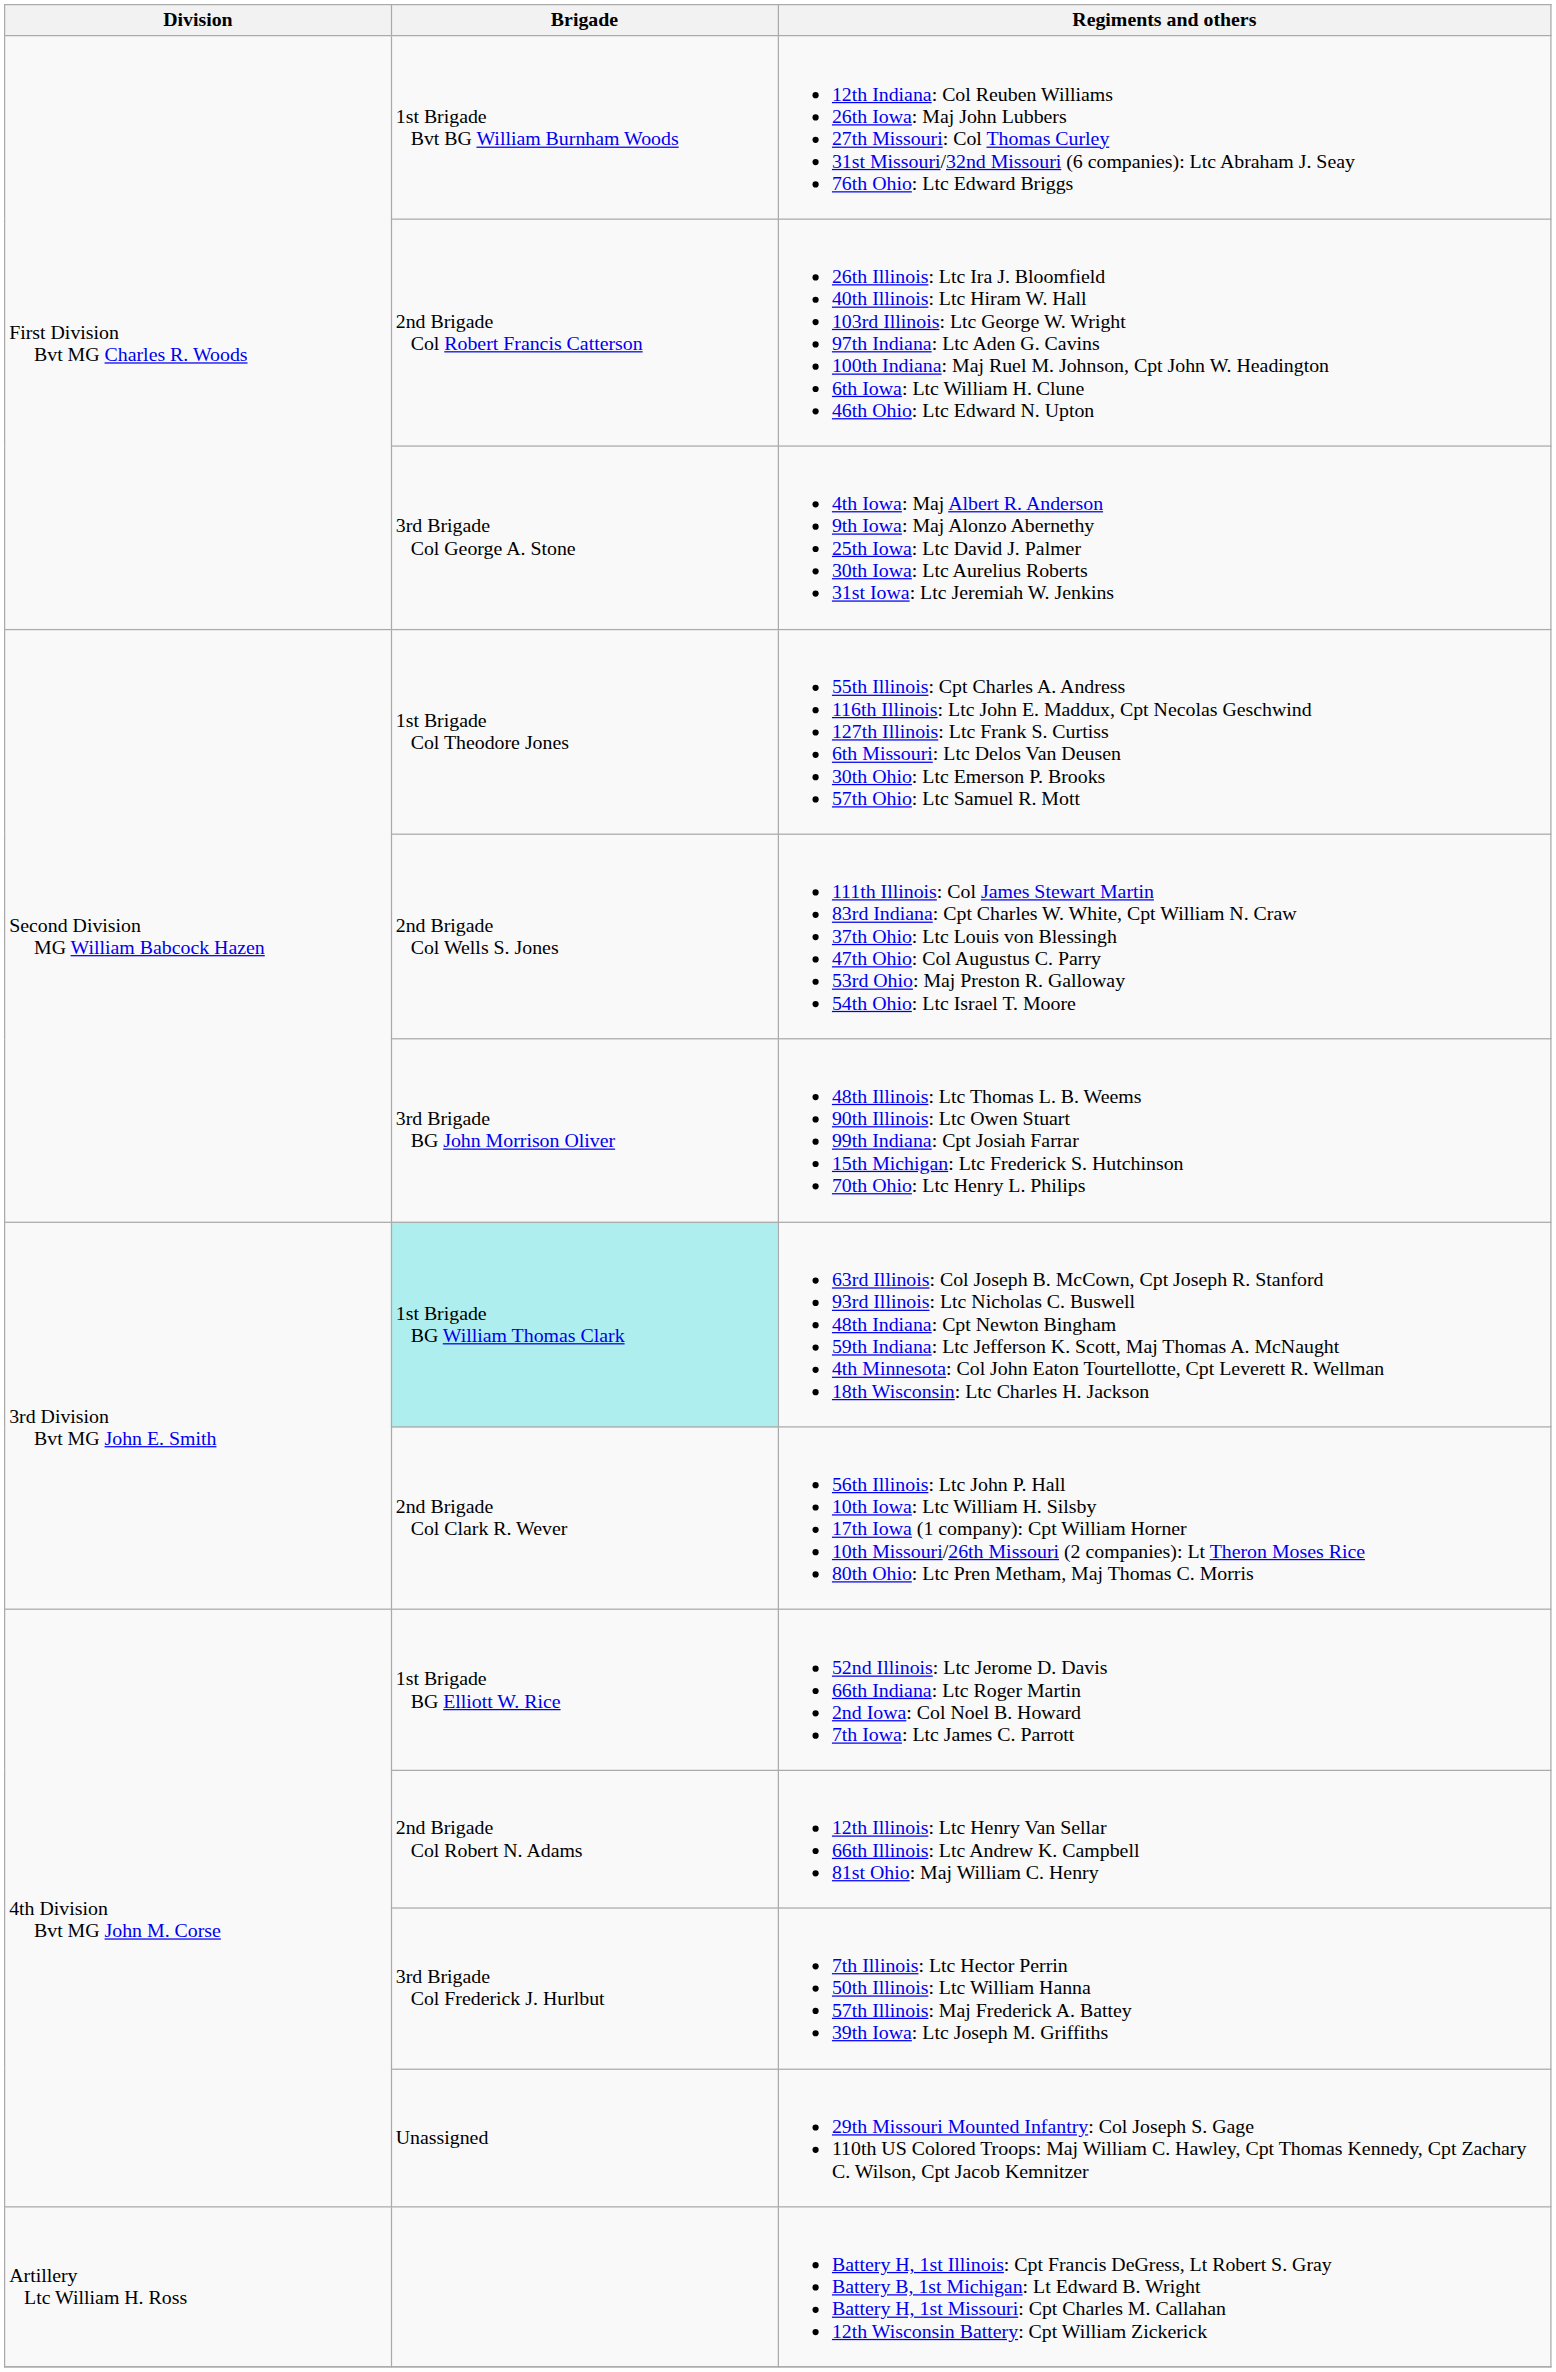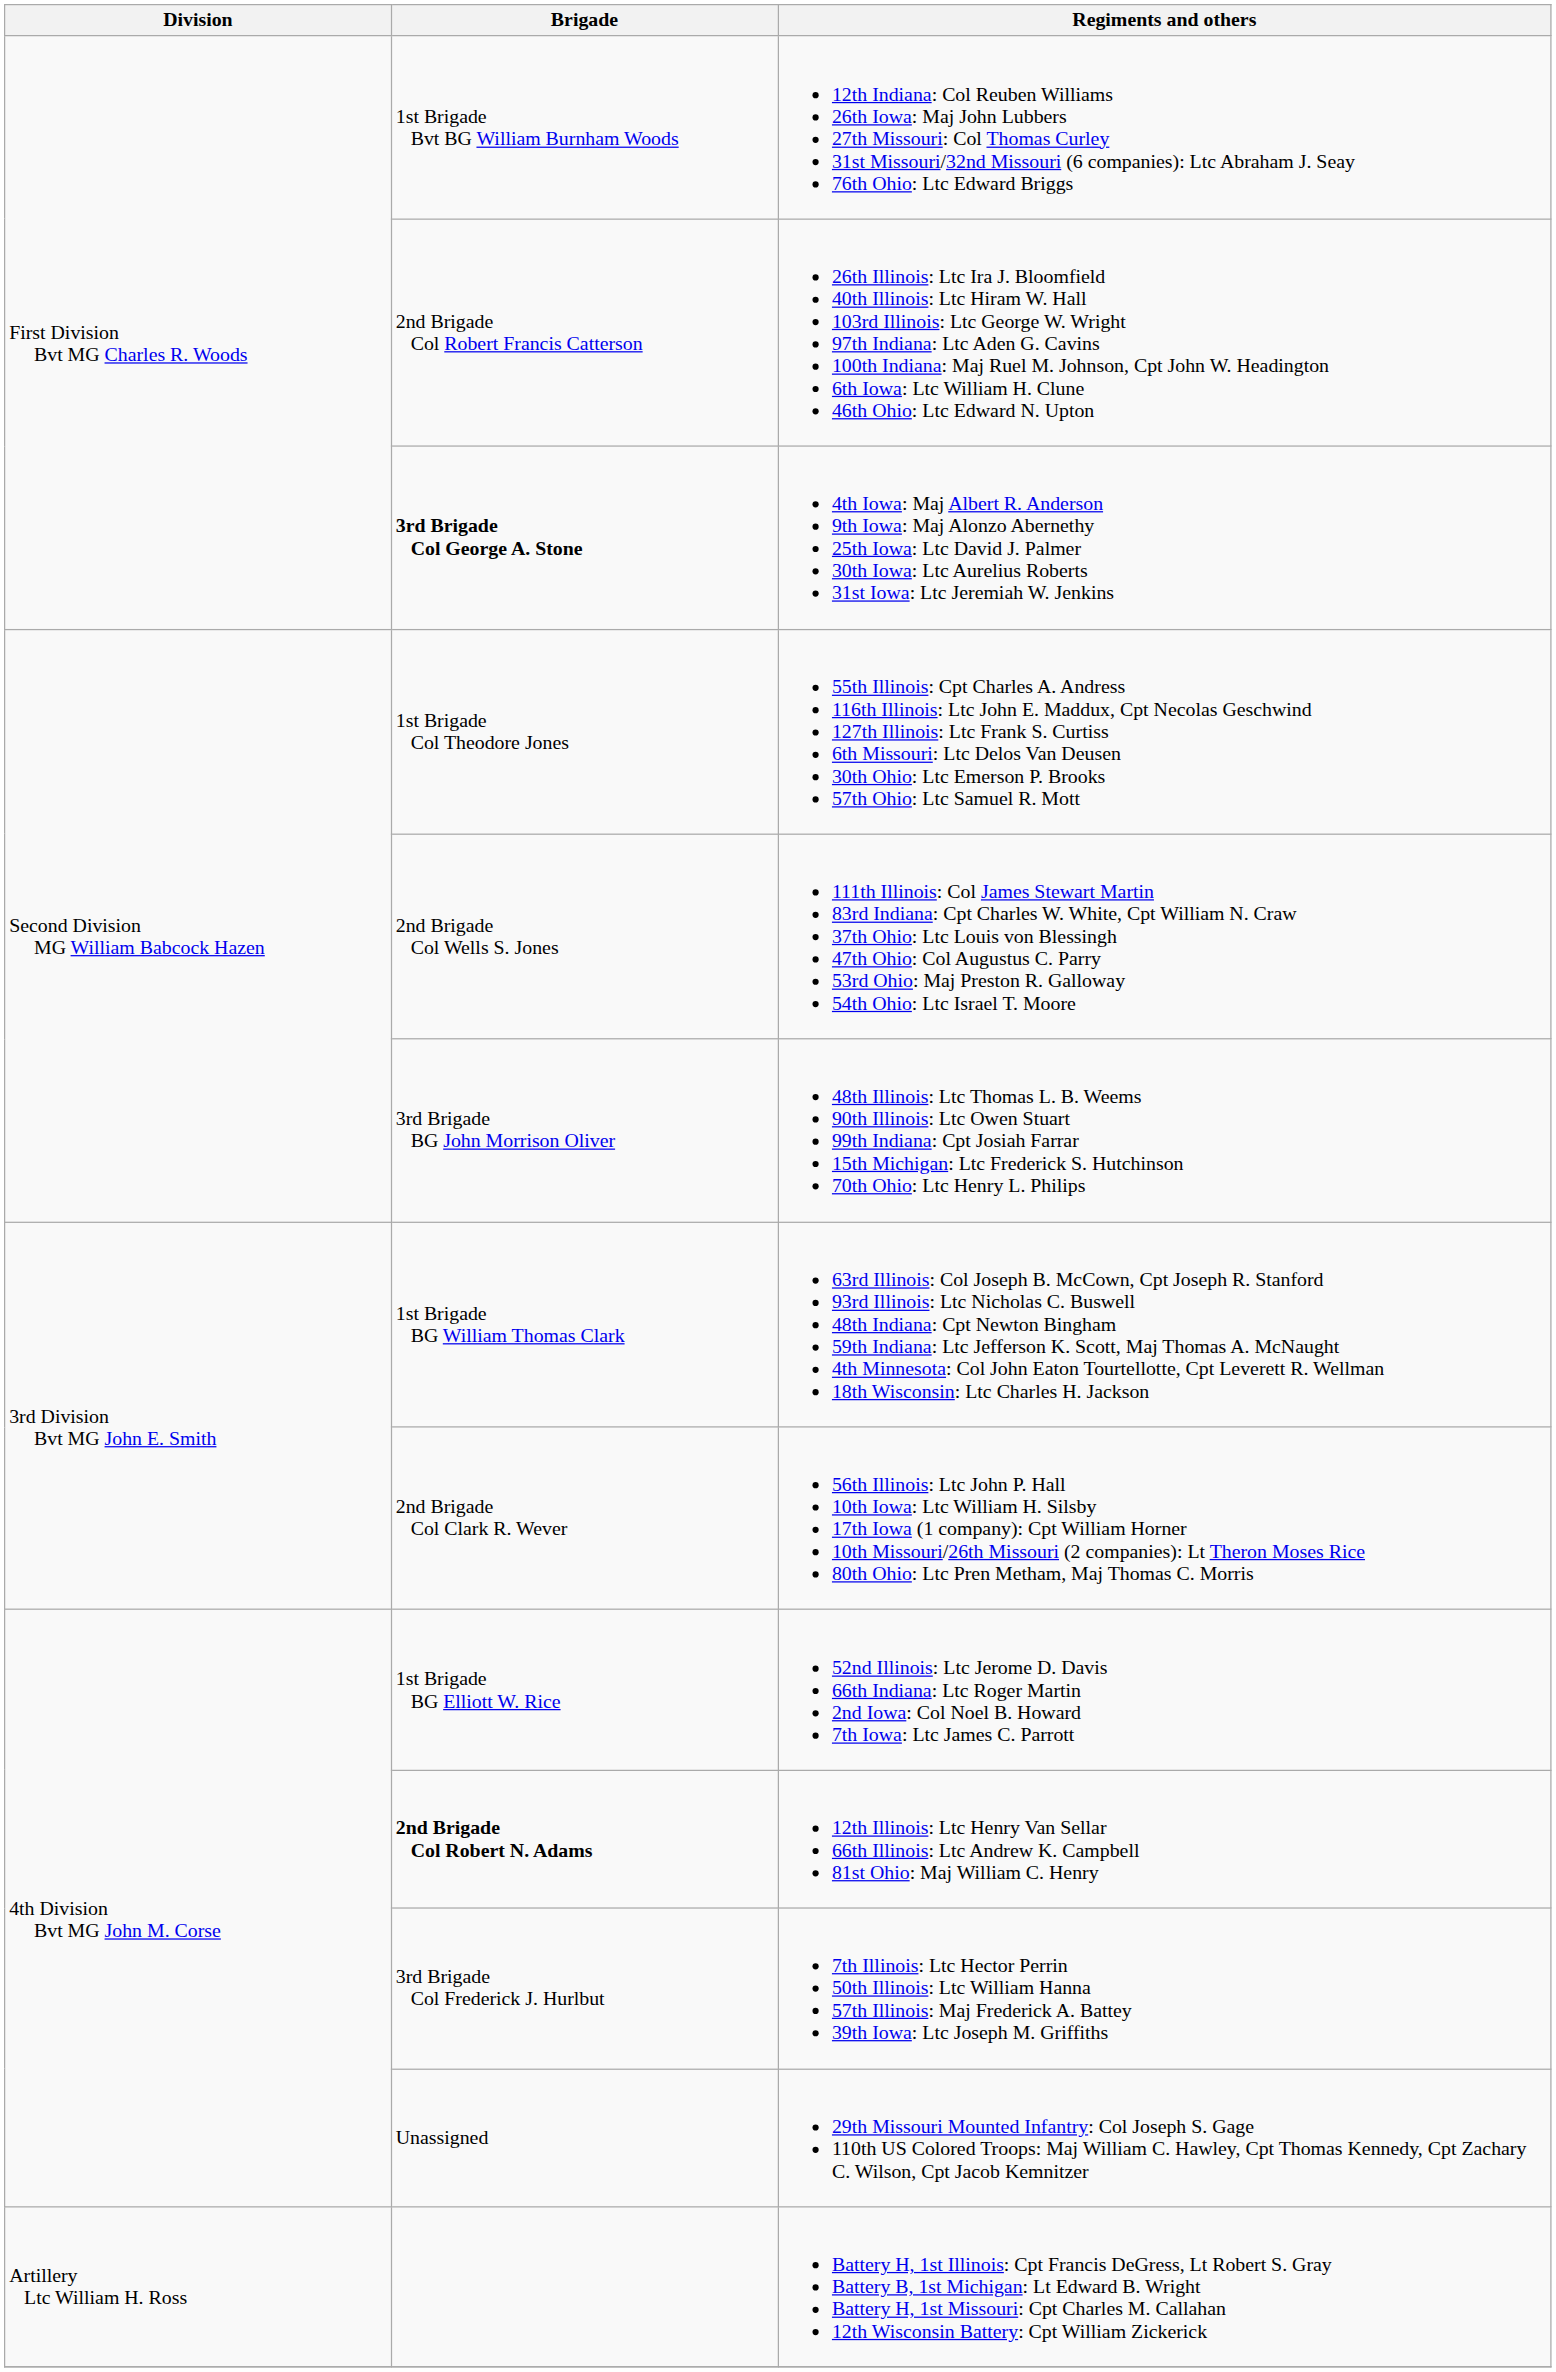(486, 537) normal -> (489, 537) bold
(510, 1324) paleturquoise background -> (510, 1324) no background
(489, 1839) normal -> (494, 1839) bold
